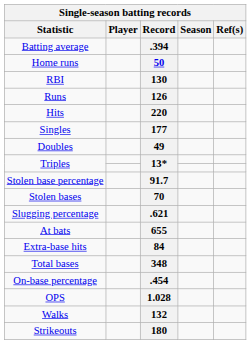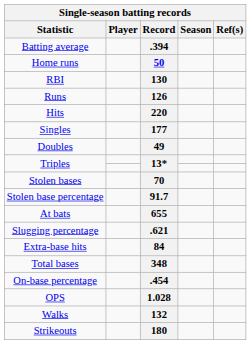rows swapped: (55, 197) <-> (55, 180)
rows swapped: (55, 230) <-> (55, 213)
